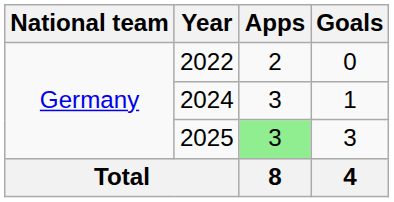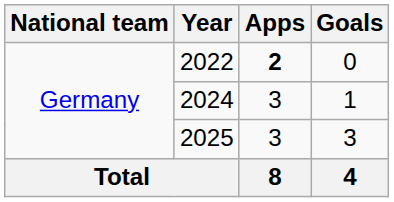(275, 61) normal -> (275, 61) bold
(275, 138) lightgreen background -> (275, 138) no background
